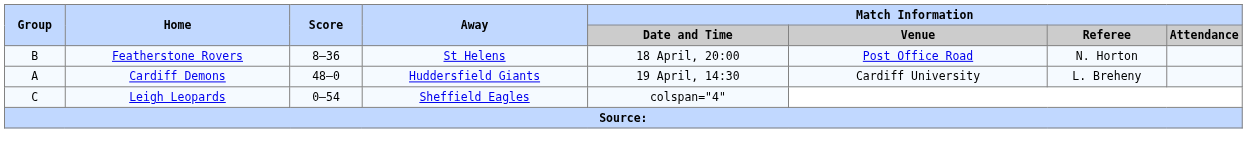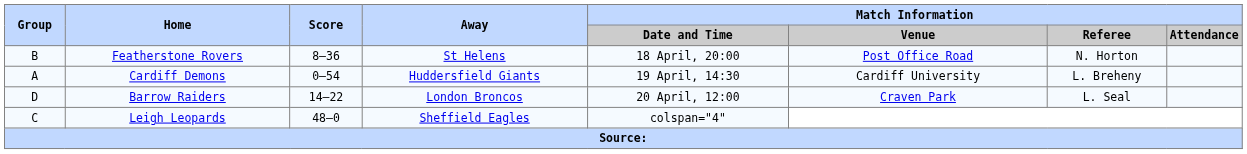(326, 77) 48–0 -> (326, 77) 0–54
+ row: (177, 97)
(326, 97) 0–54 -> (326, 118) 48–0
